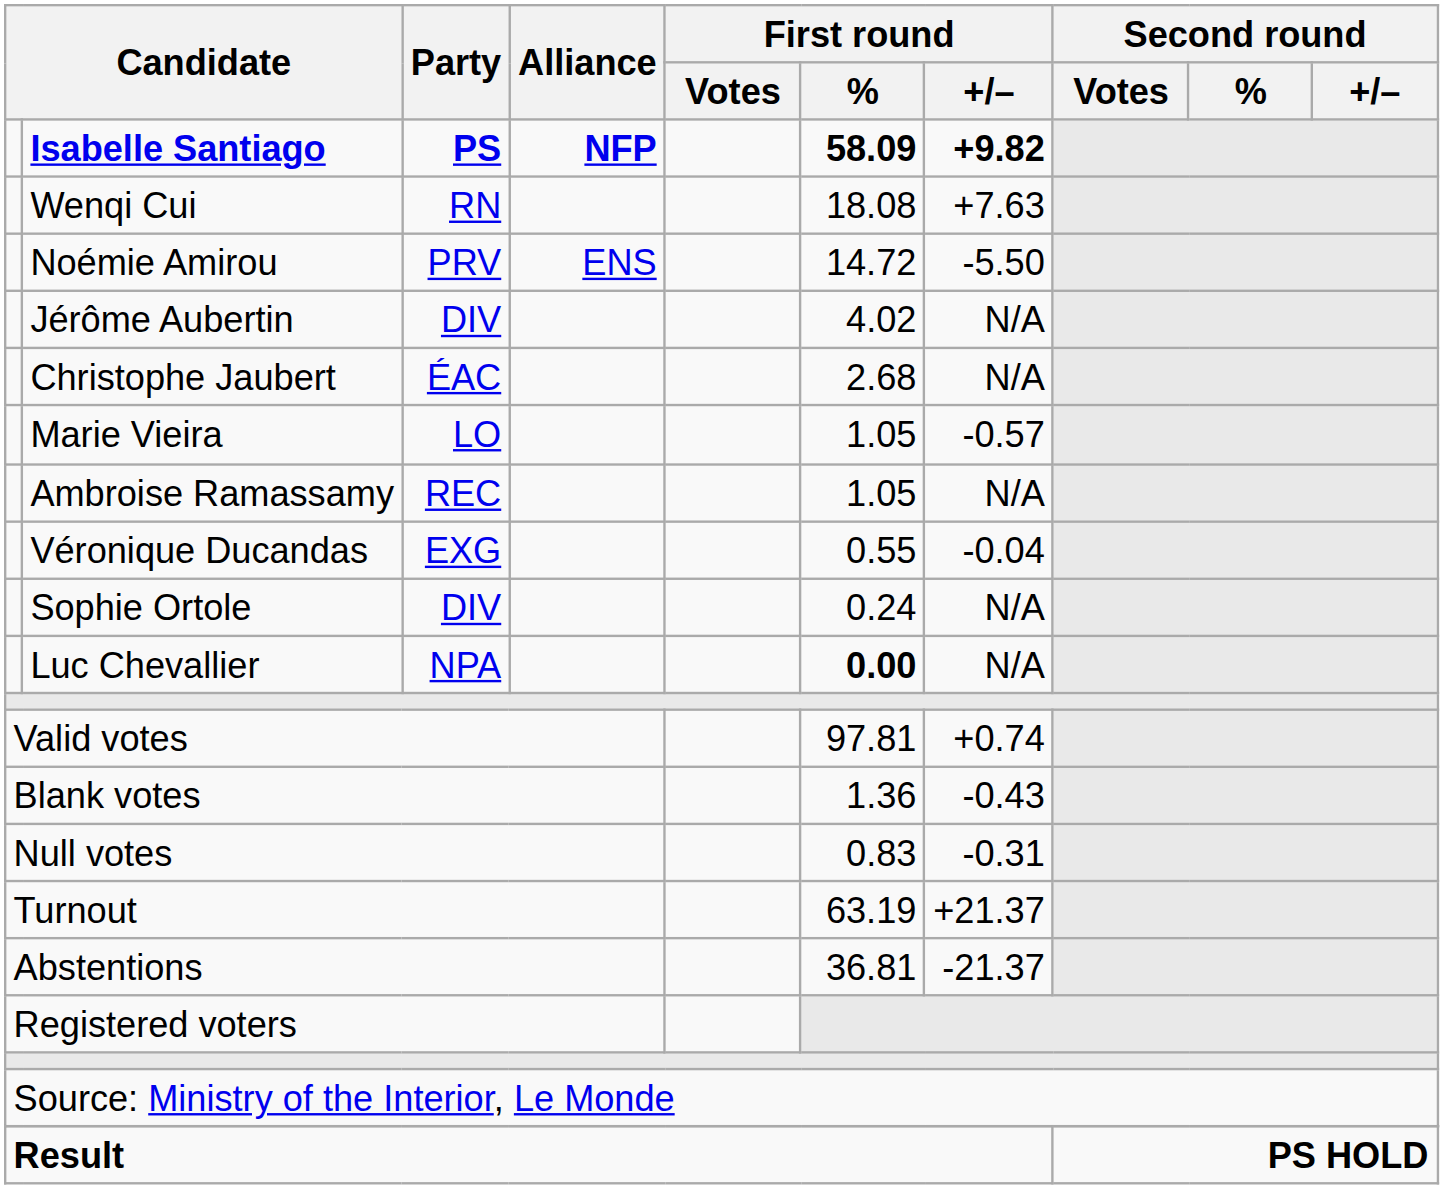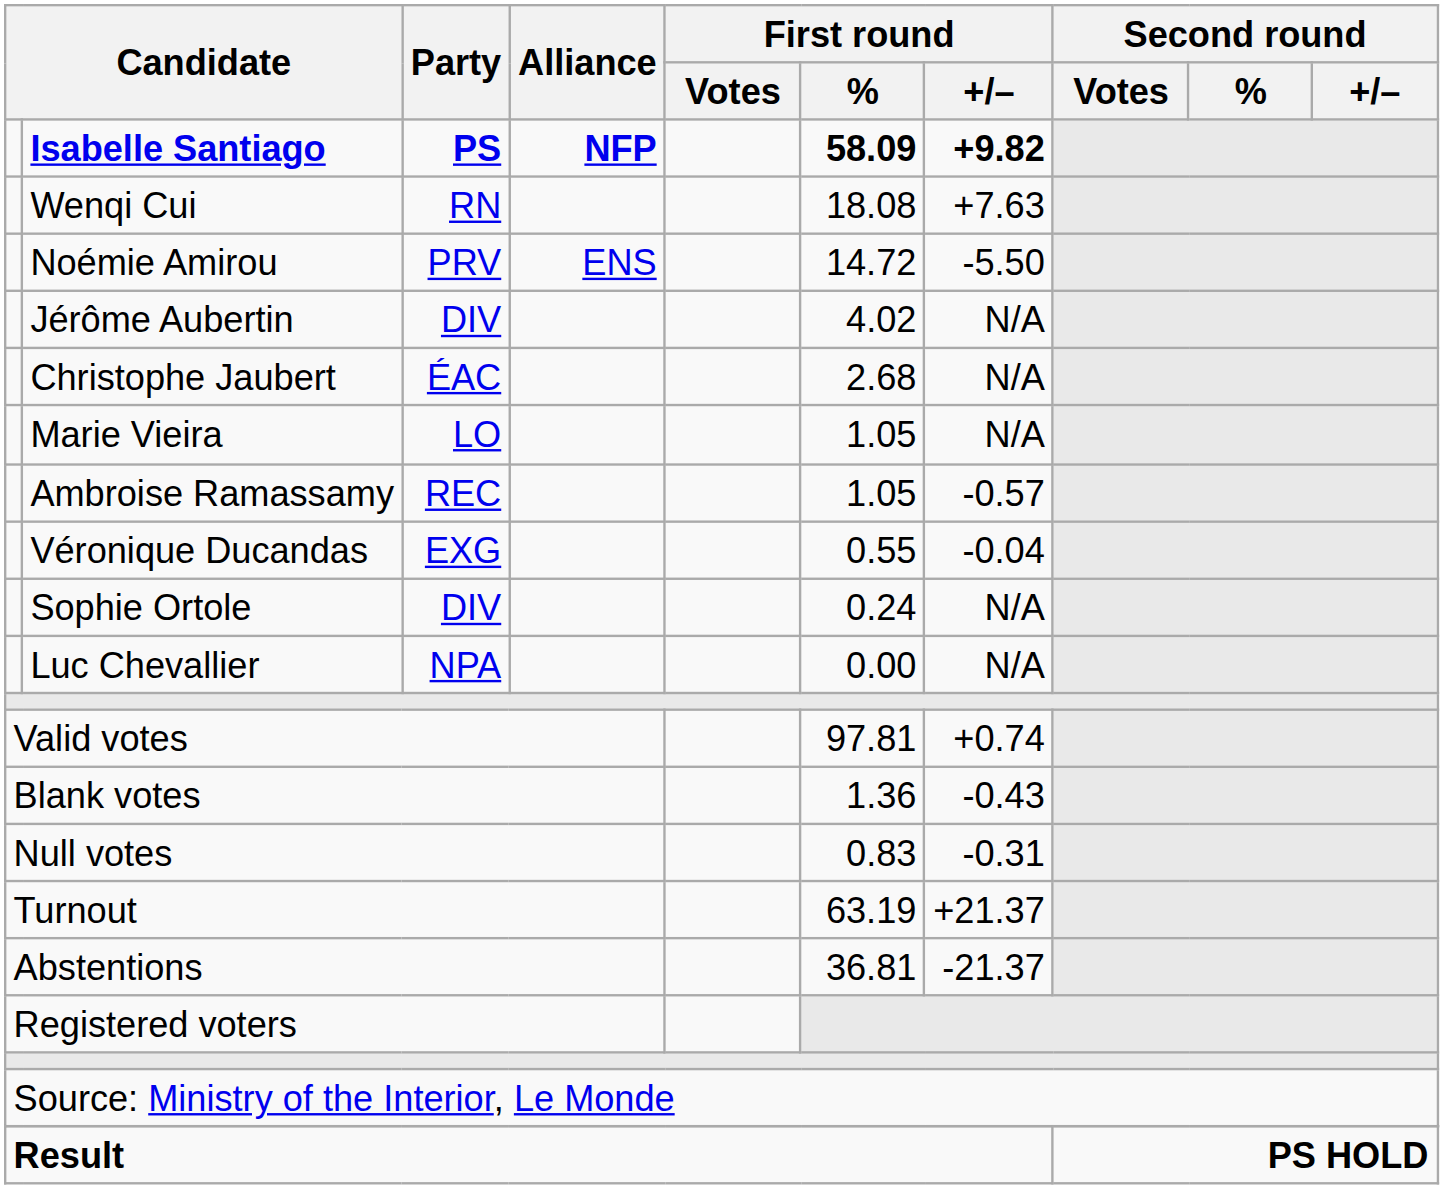(1004, 435) -0.57 -> (1015, 435) N/A
(1015, 492) N/A -> (1004, 492) -0.57
(881, 664) bold -> (881, 664) normal
